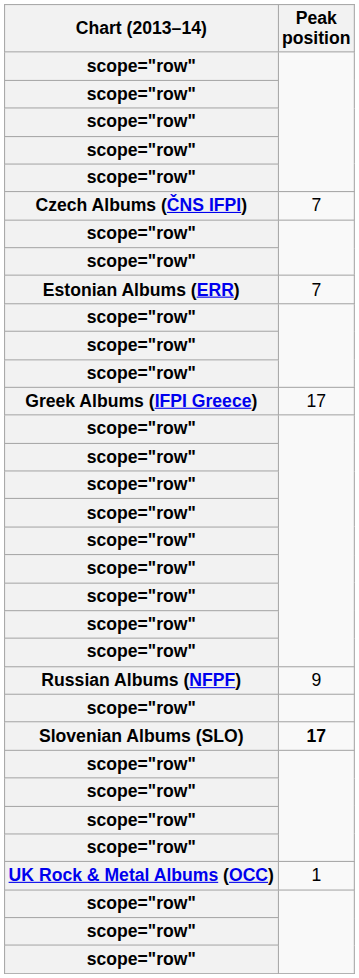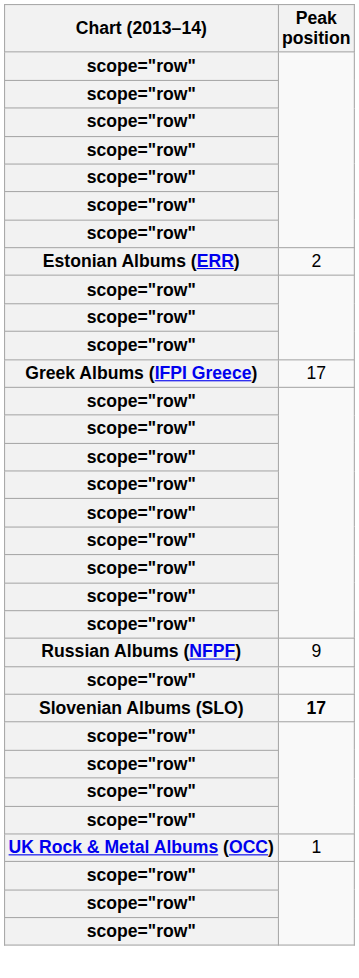- row: (141, 205)
(316, 289) 7 -> (316, 261) 2
